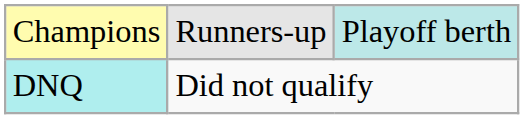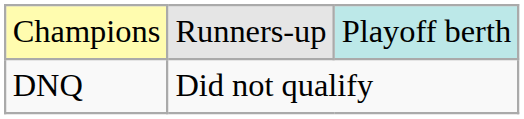(48, 85) paleturquoise background -> (48, 85) no background
